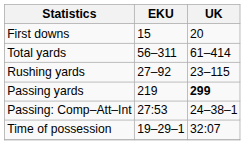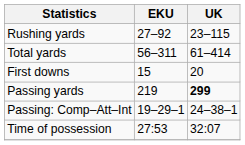rows swapped: (38, 33) <-> (46, 72)
(152, 110) 27:53 -> (161, 110) 19–29–1
(161, 130) 19–29–1 -> (152, 130) 27:53
